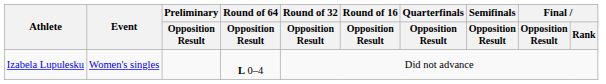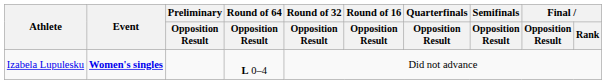(124, 65) normal -> (126, 65) bold
